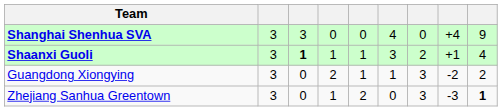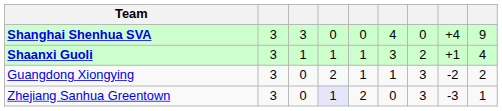(303, 55) bold -> (303, 55) normal
(333, 95) no background -> (333, 95) lavender background
(483, 95) bold -> (483, 95) normal
